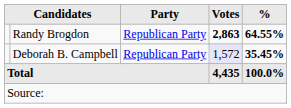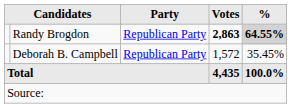(265, 34) no background -> (265, 34) lightgrey background
(226, 54) lavender background -> (226, 54) no background
(265, 54) bold -> (266, 54) normal
